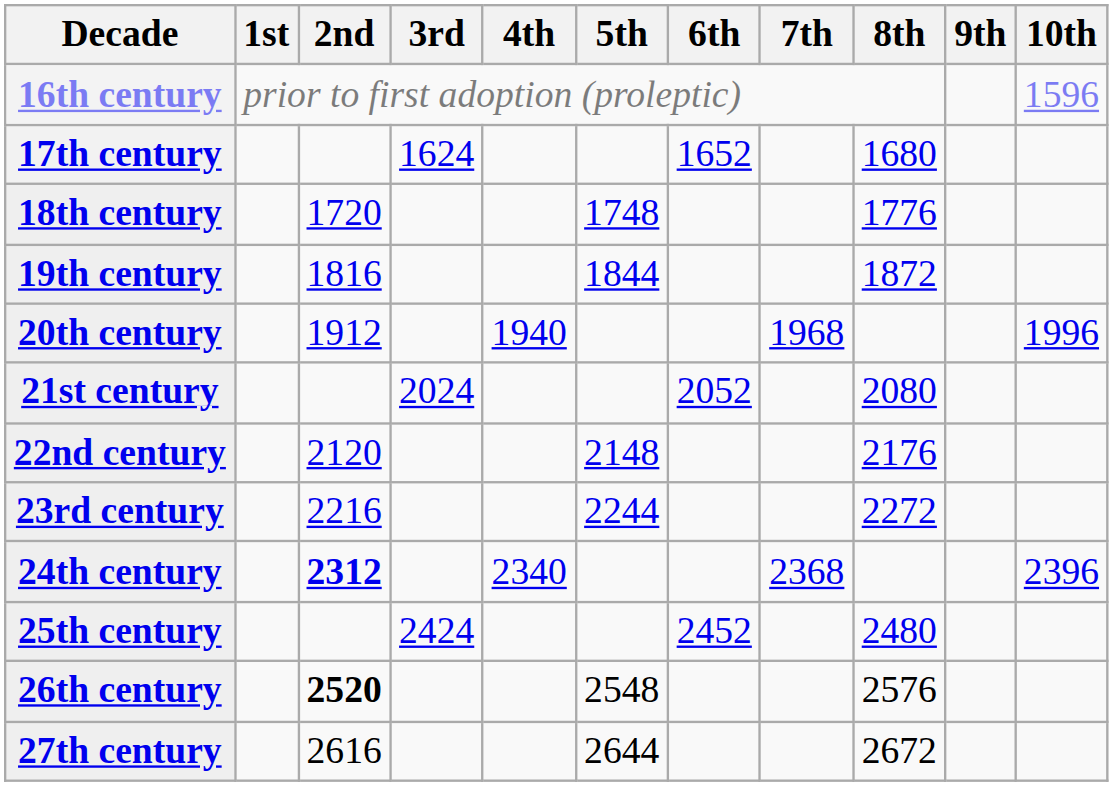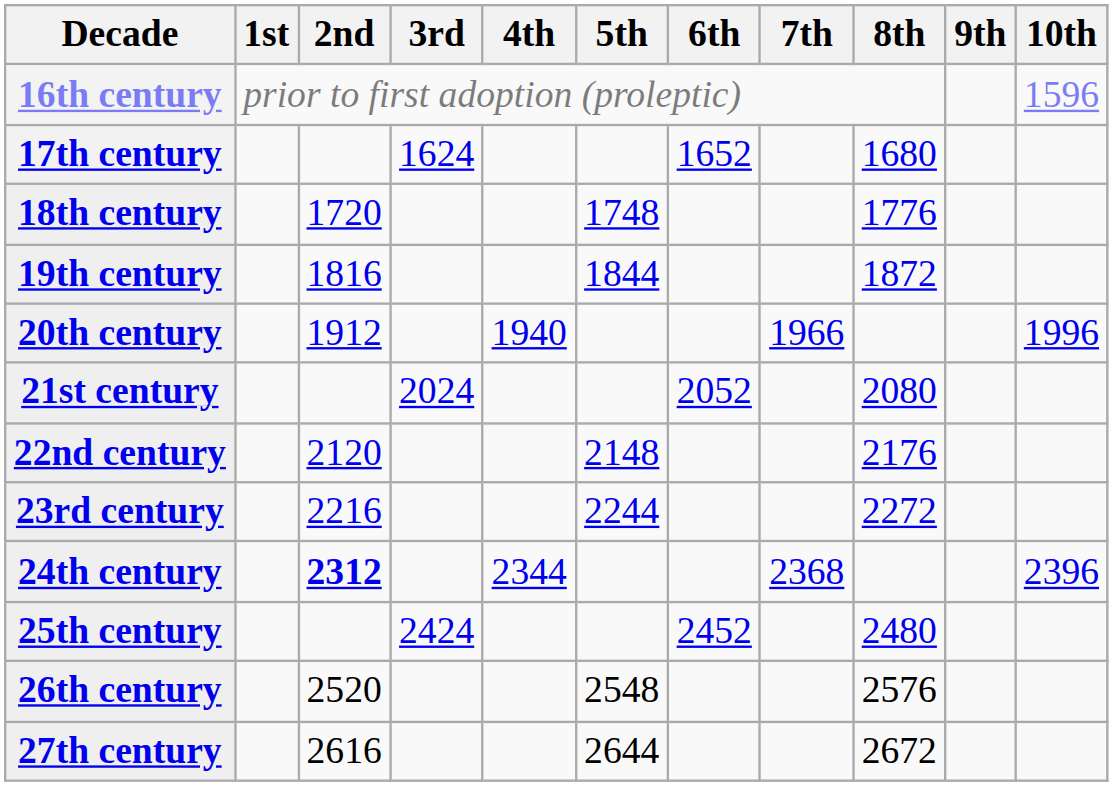(807, 332) 1968 -> (807, 332) 1966
(529, 570) 2340 -> (529, 570) 2344
(344, 690) bold -> (344, 690) normal
